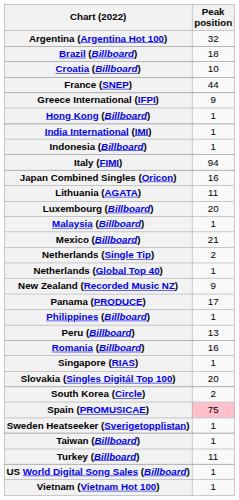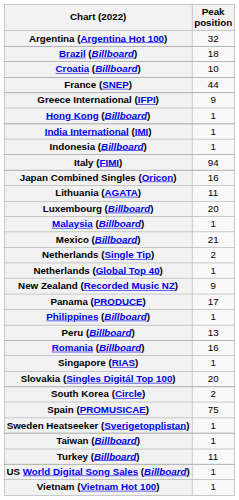(213, 410) pink background -> (213, 410) no background
